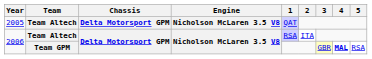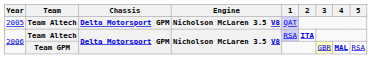(307, 35) normal -> (307, 35) bold
